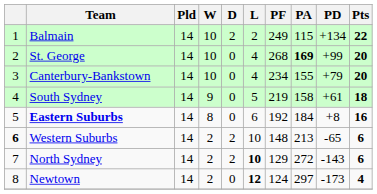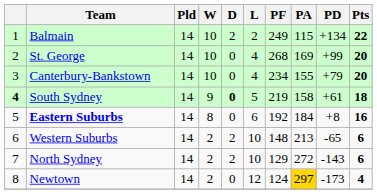(304, 55) bold -> (304, 55) normal
(15, 96) normal -> (15, 96) bold
(232, 96) normal -> (232, 96) bold
(15, 138) bold -> (15, 138) normal
(254, 158) bold -> (254, 158) normal
(254, 179) bold -> (254, 179) normal
(304, 179) no background -> (304, 179) gold background
